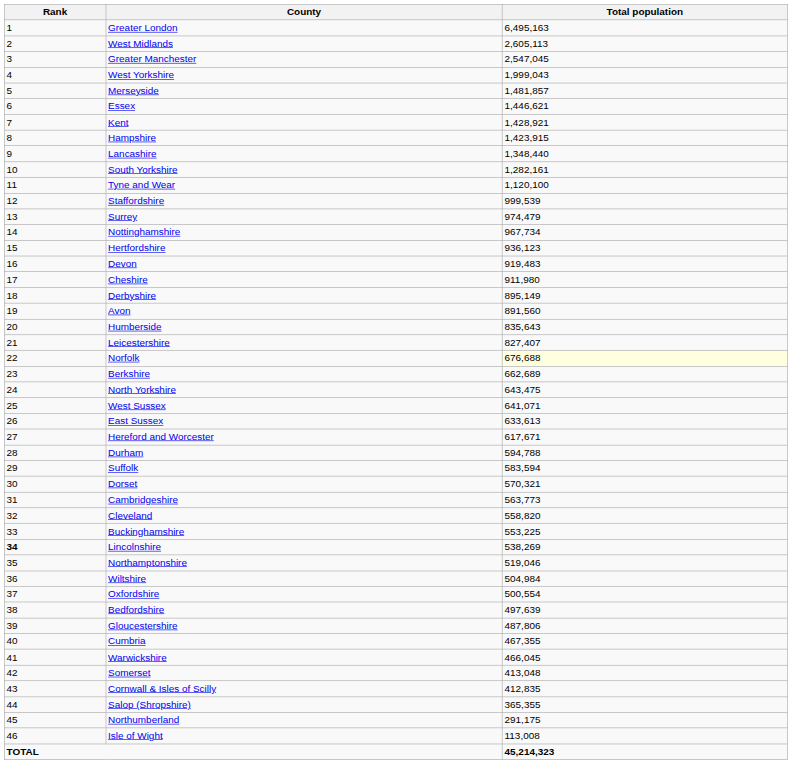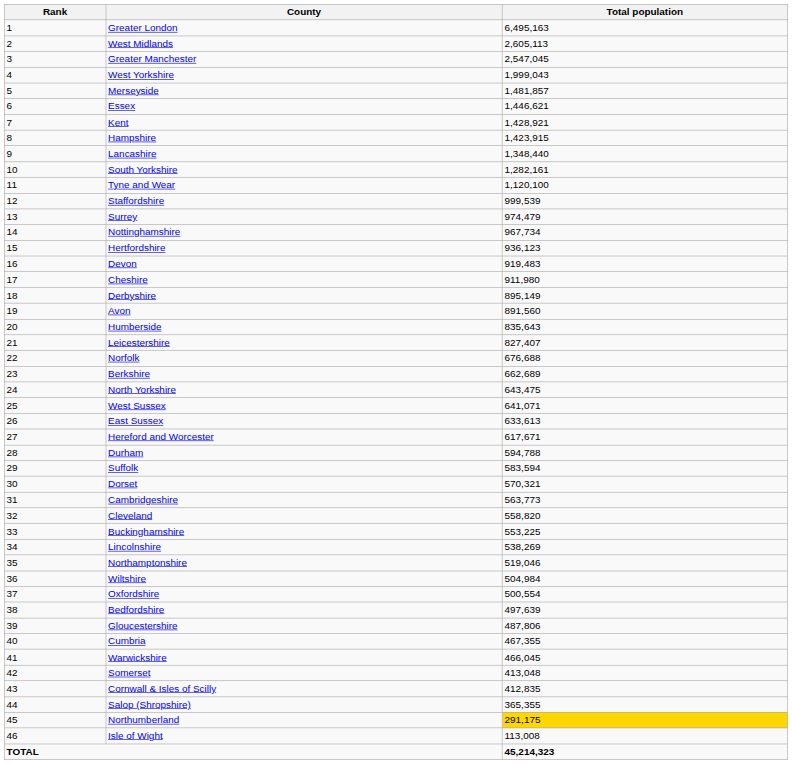(523, 358) lightyellow background -> (523, 358) no background
(12, 547) bold -> (12, 547) normal
(523, 720) no background -> (523, 720) gold background
